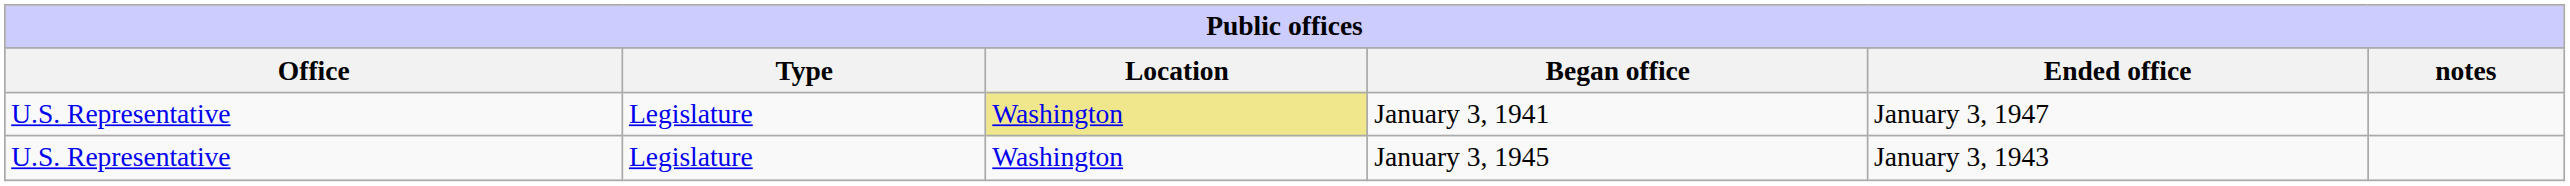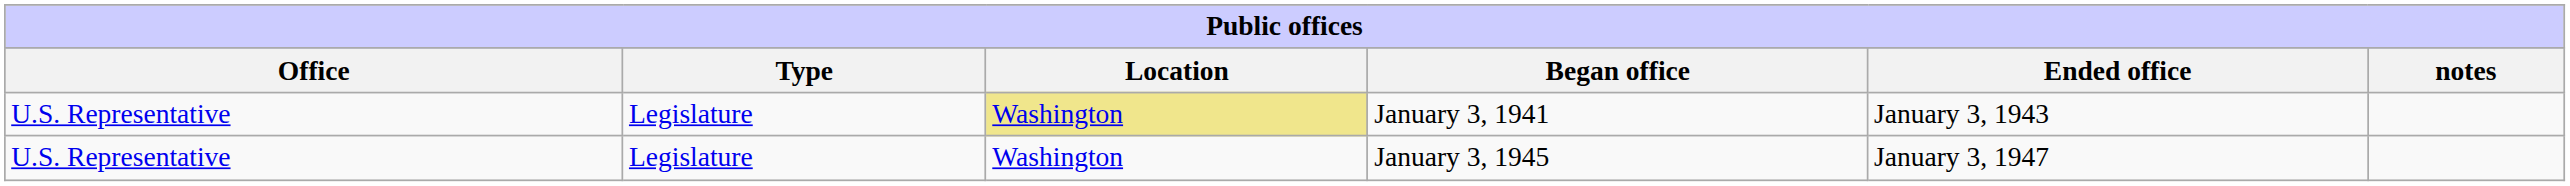(1962, 113) January 3, 1947 -> (1962, 113) January 3, 1943
(1962, 157) January 3, 1943 -> (1962, 157) January 3, 1947
